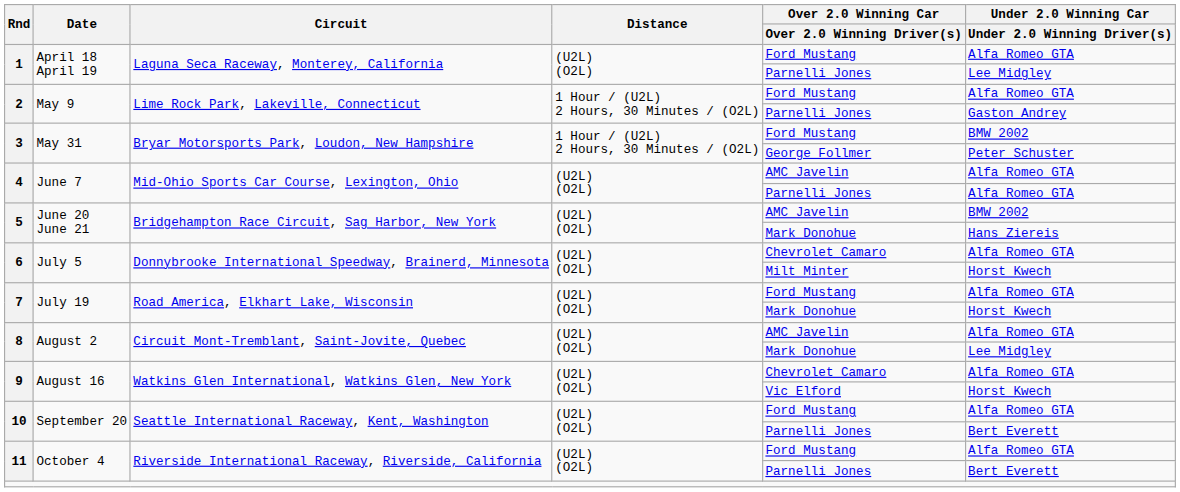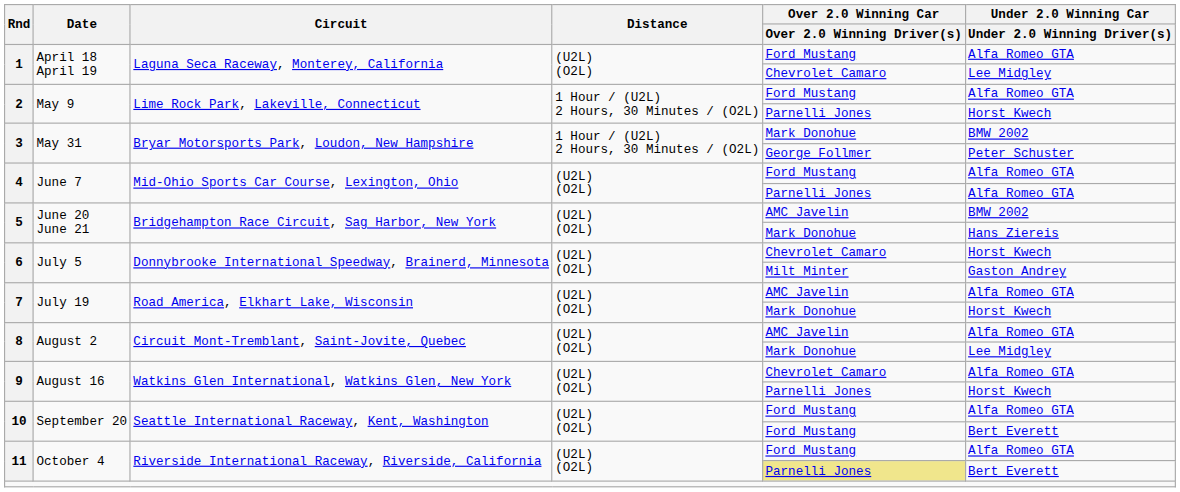(818, 74) Parnelli Jones -> (826, 74) Chevrolet Camaro
(1017, 114) Gaston Andrey -> (1010, 114) Horst Kwech
(811, 134) Ford Mustang -> (811, 134) Mark Donohue
(807, 173) AMC Javelin -> (811, 173) Ford Mustang
(1021, 253) Alfa Romeo GTA -> (1010, 253) Horst Kwech
(1010, 272) Horst Kwech -> (1017, 272) Gaston Andrey
(811, 292) Ford Mustang -> (807, 292) AMC Javelin
(803, 392) Vic Elford -> (818, 392) Parnelli Jones
(818, 431) Parnelli Jones -> (811, 431) Ford Mustang
(818, 471) no background -> (818, 471) khaki background
